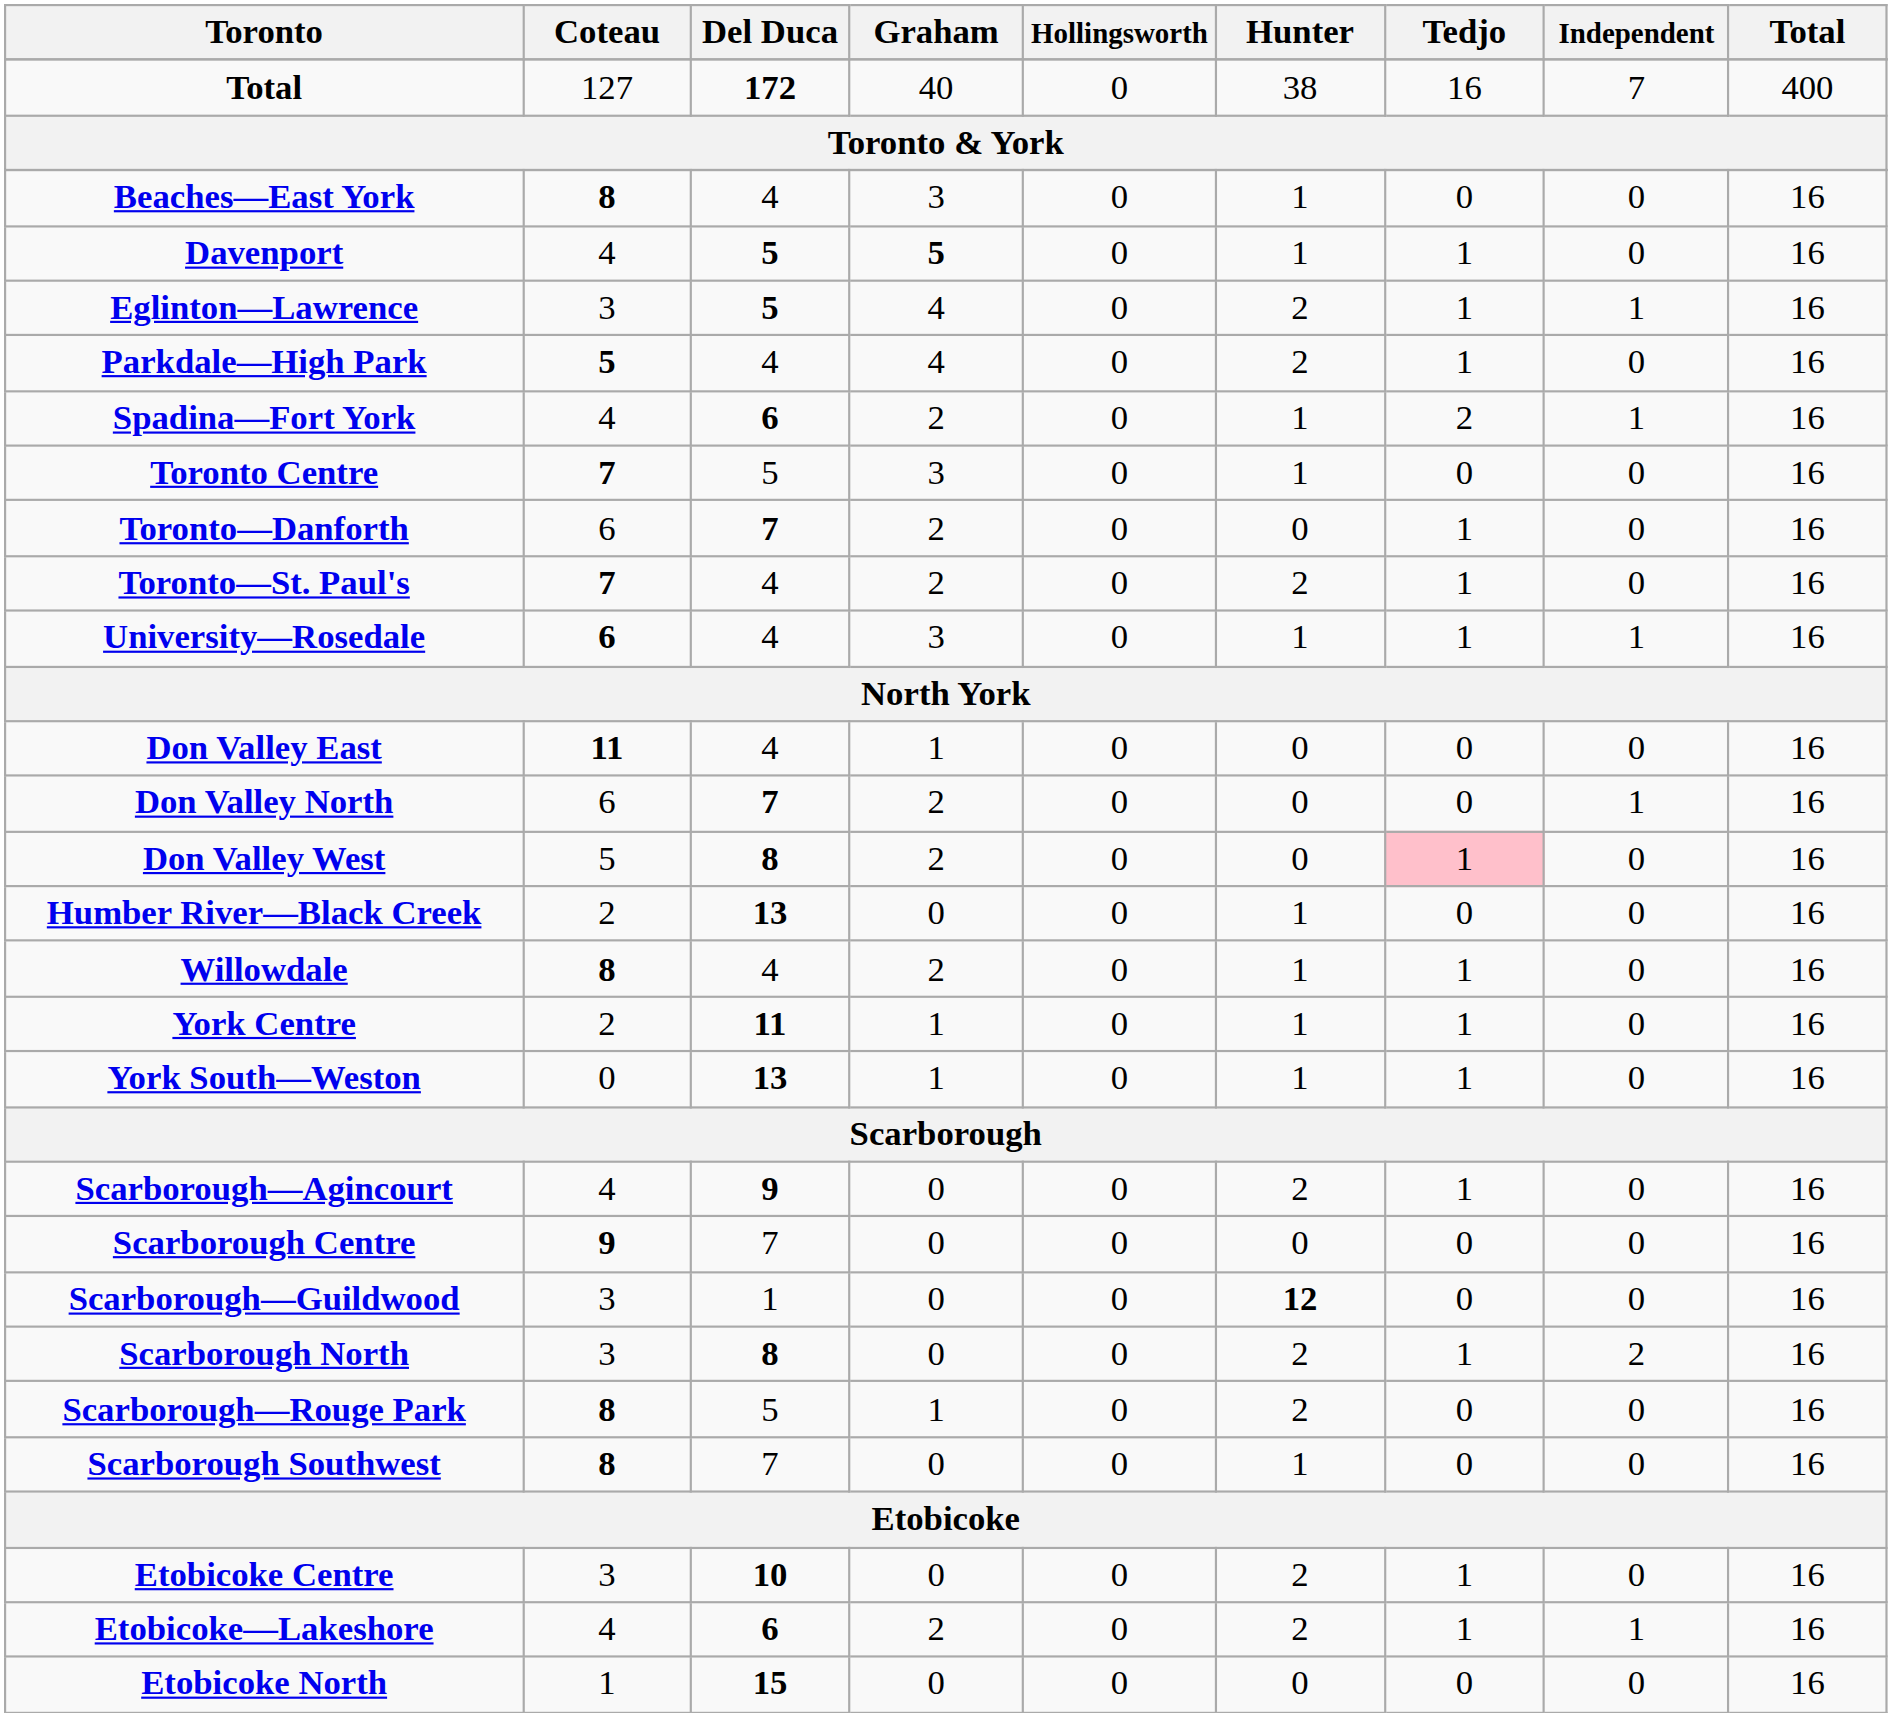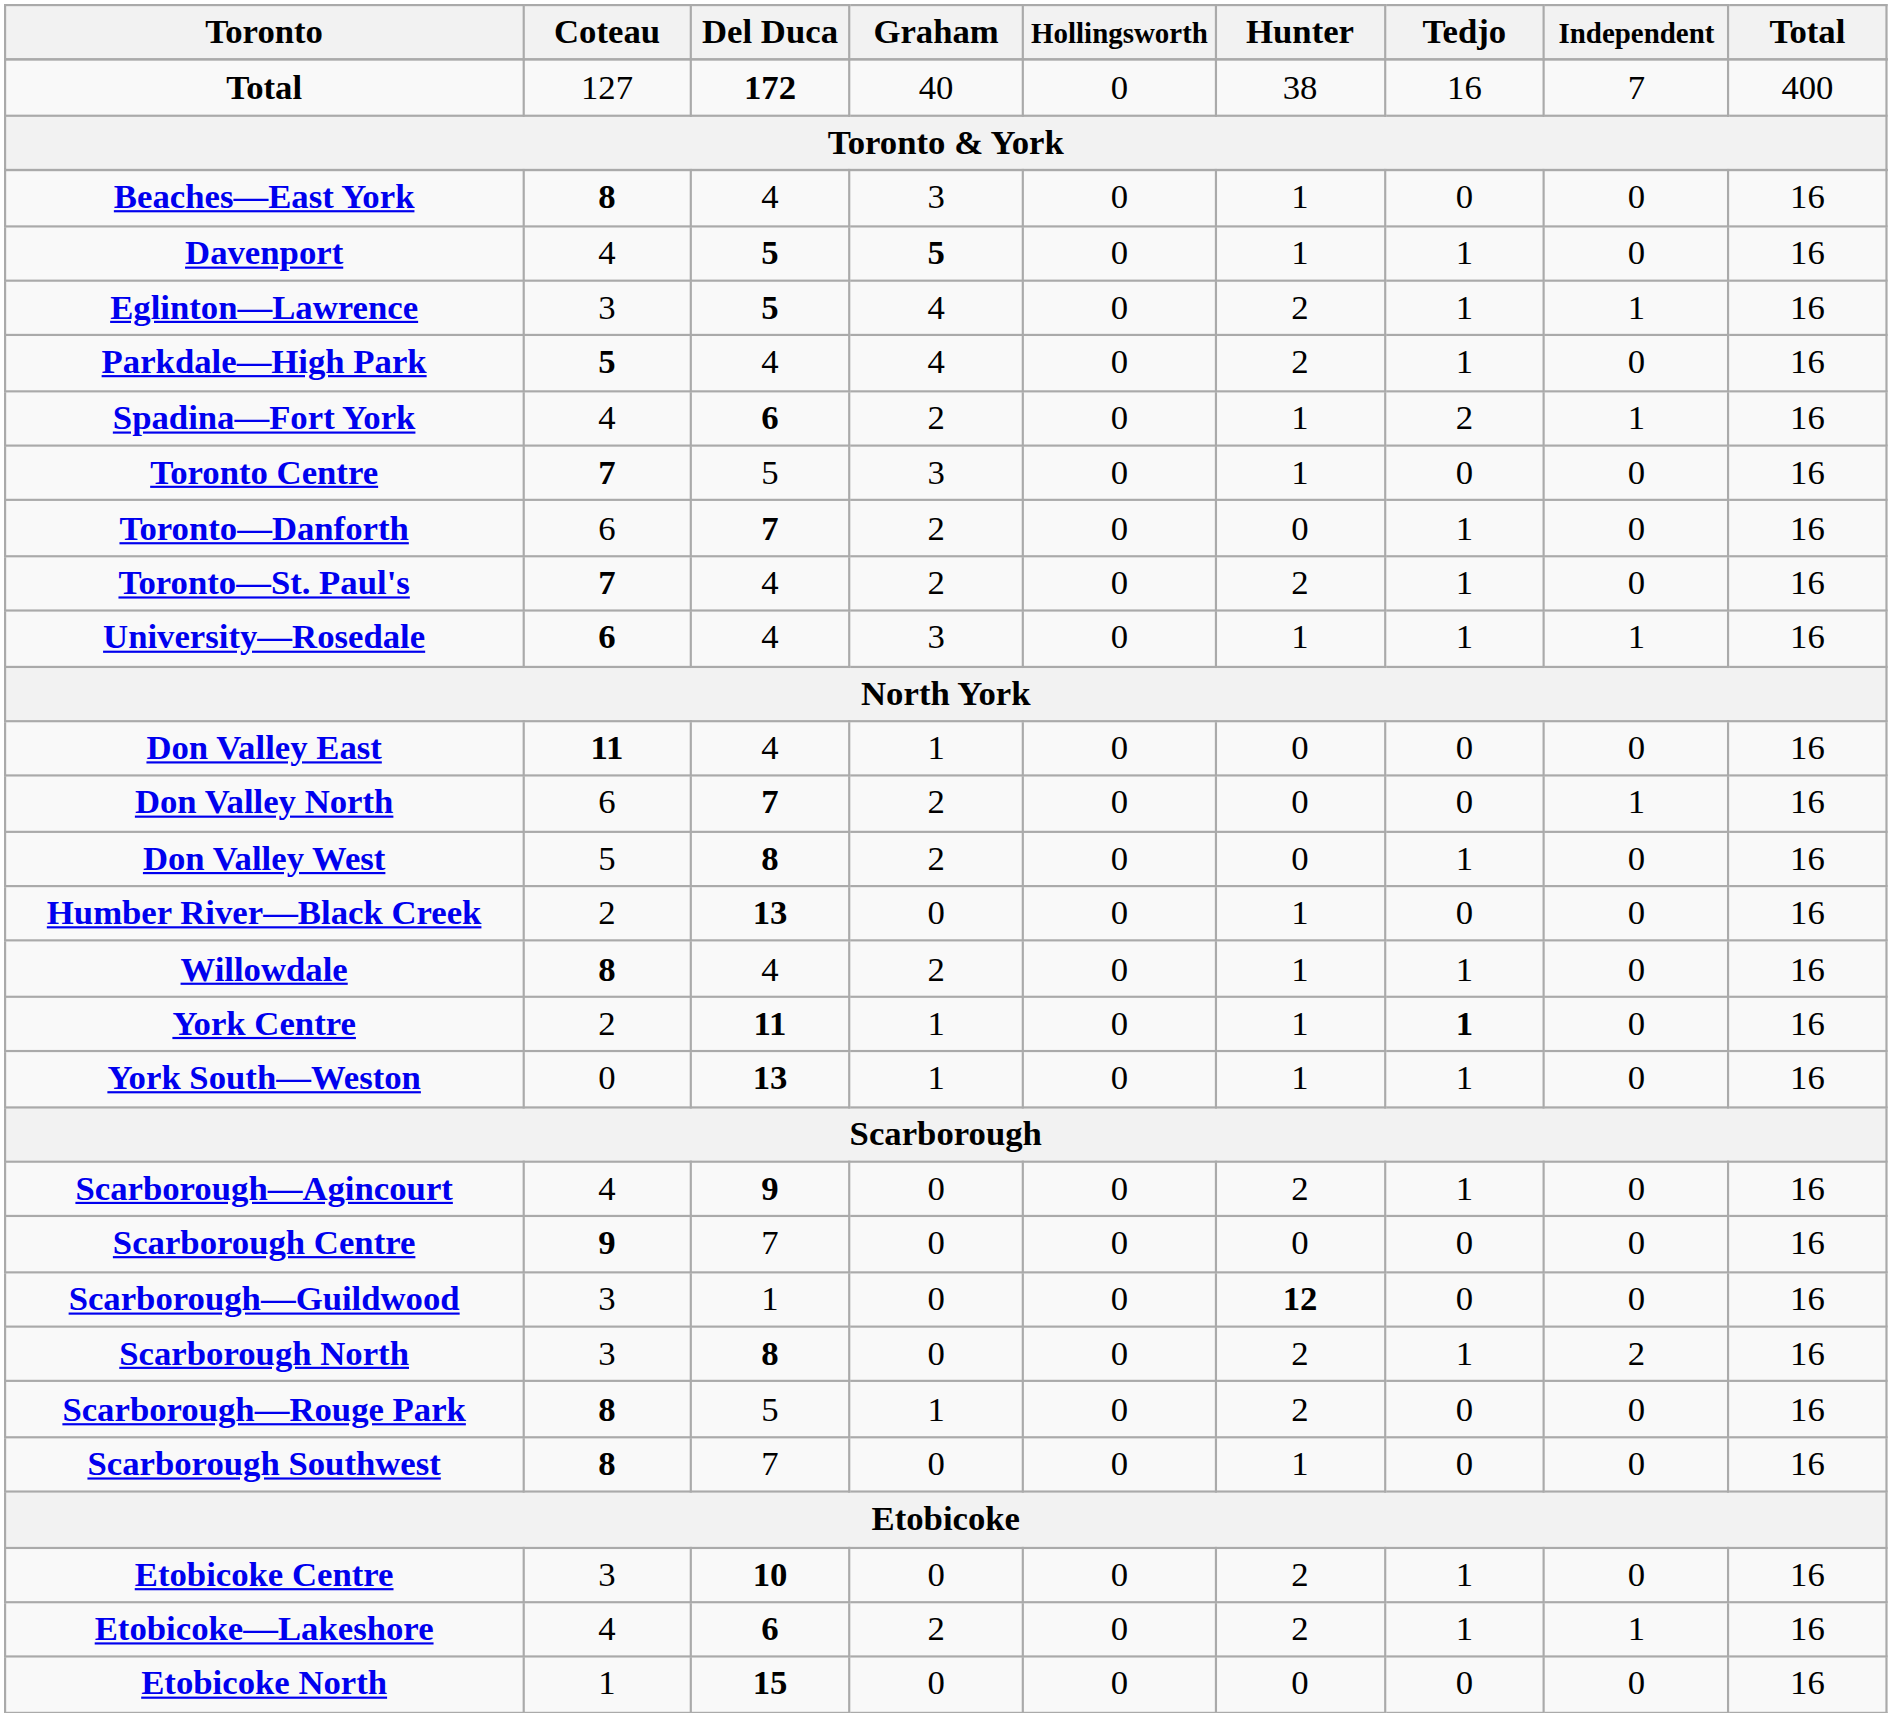(1464, 857) pink background -> (1464, 857) no background
(1464, 1023) normal -> (1464, 1023) bold
